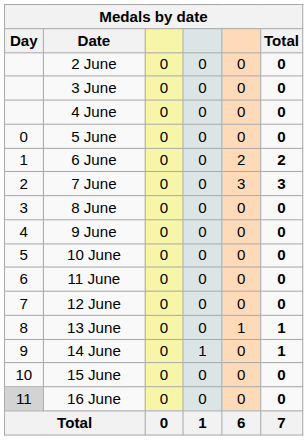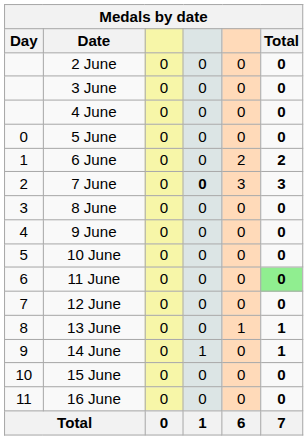(203, 184) normal -> (203, 184) bold
(281, 280) no background -> (281, 280) lightgreen background
(24, 399) lightgrey background -> (24, 399) no background
